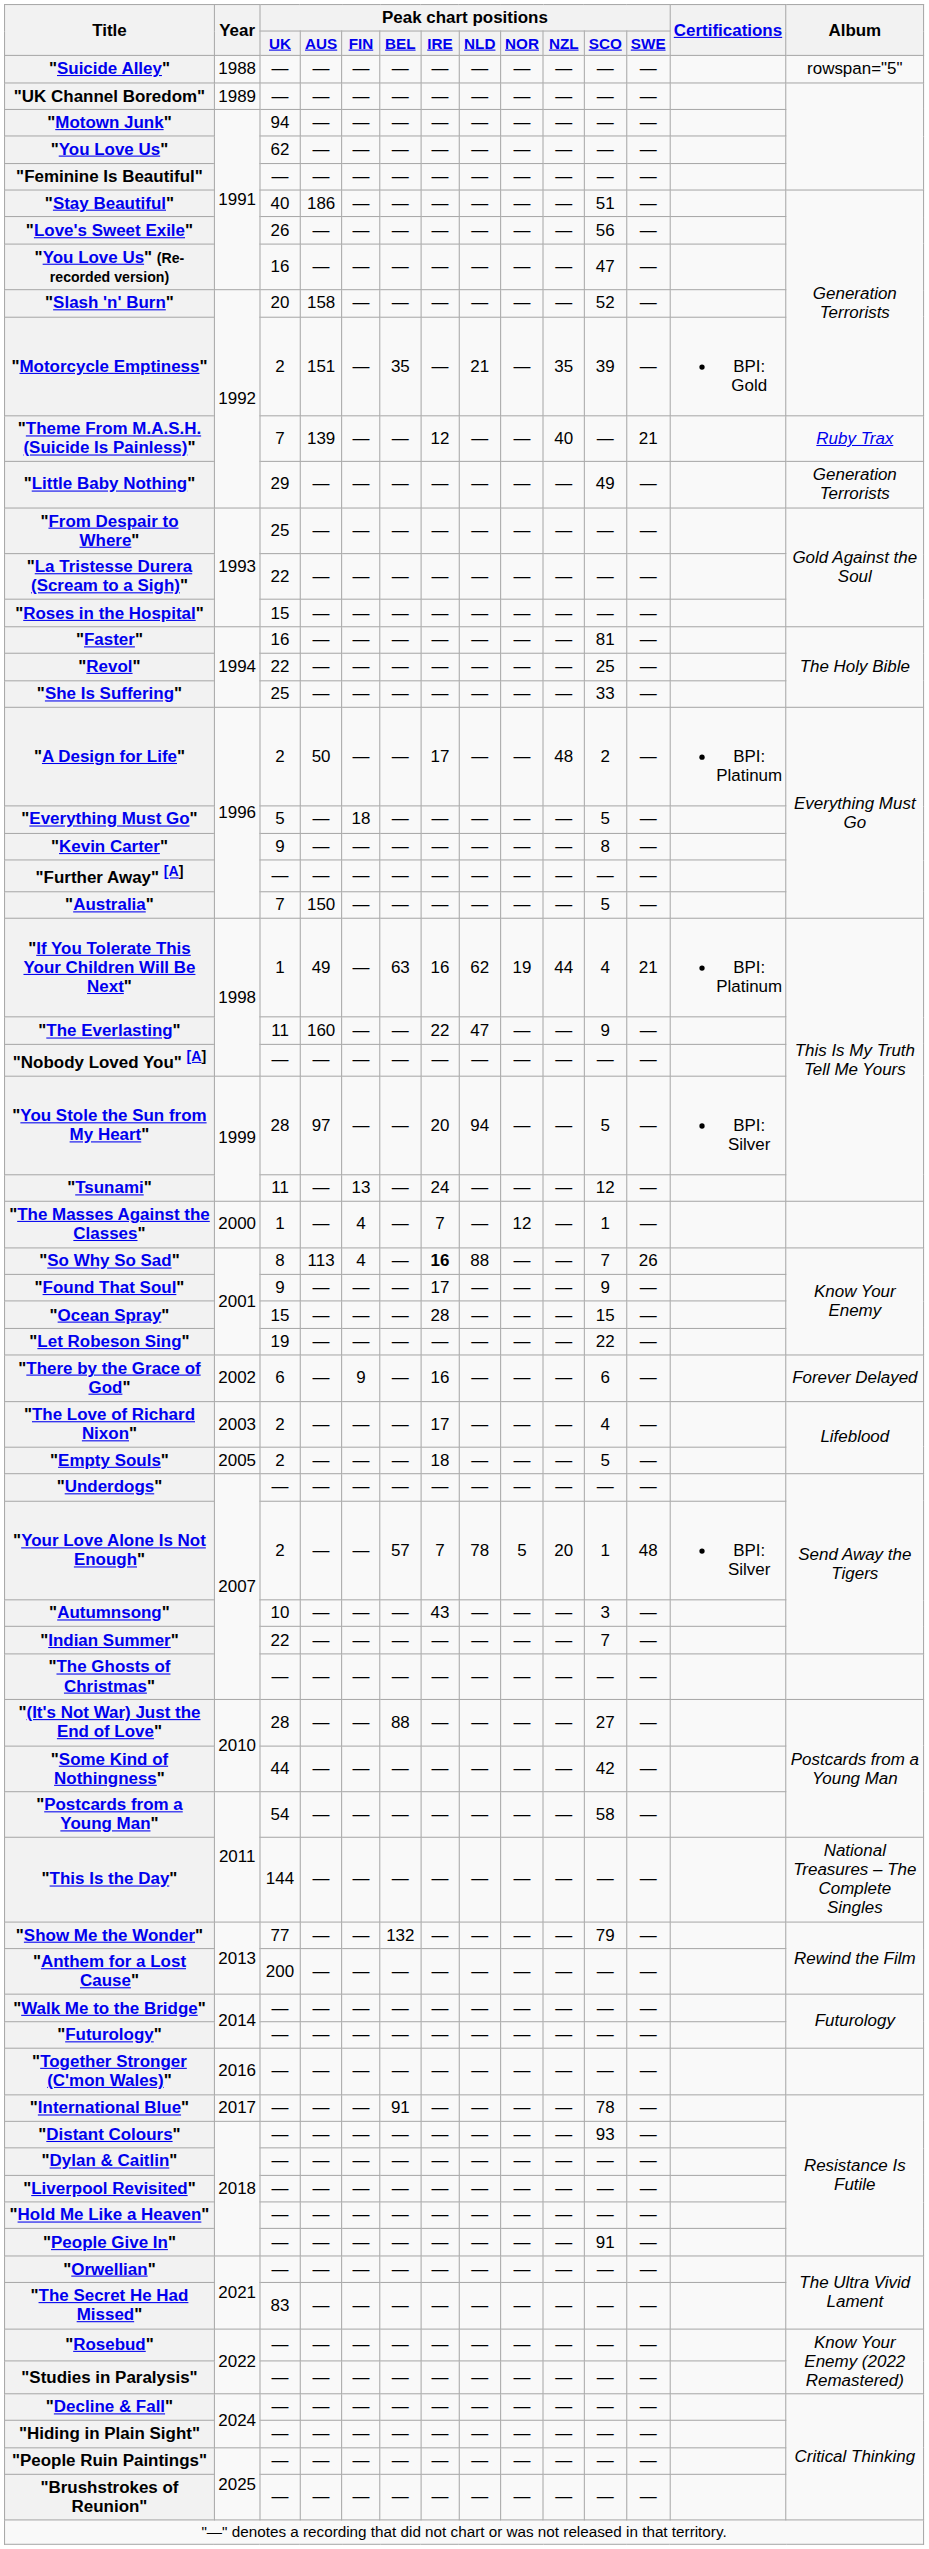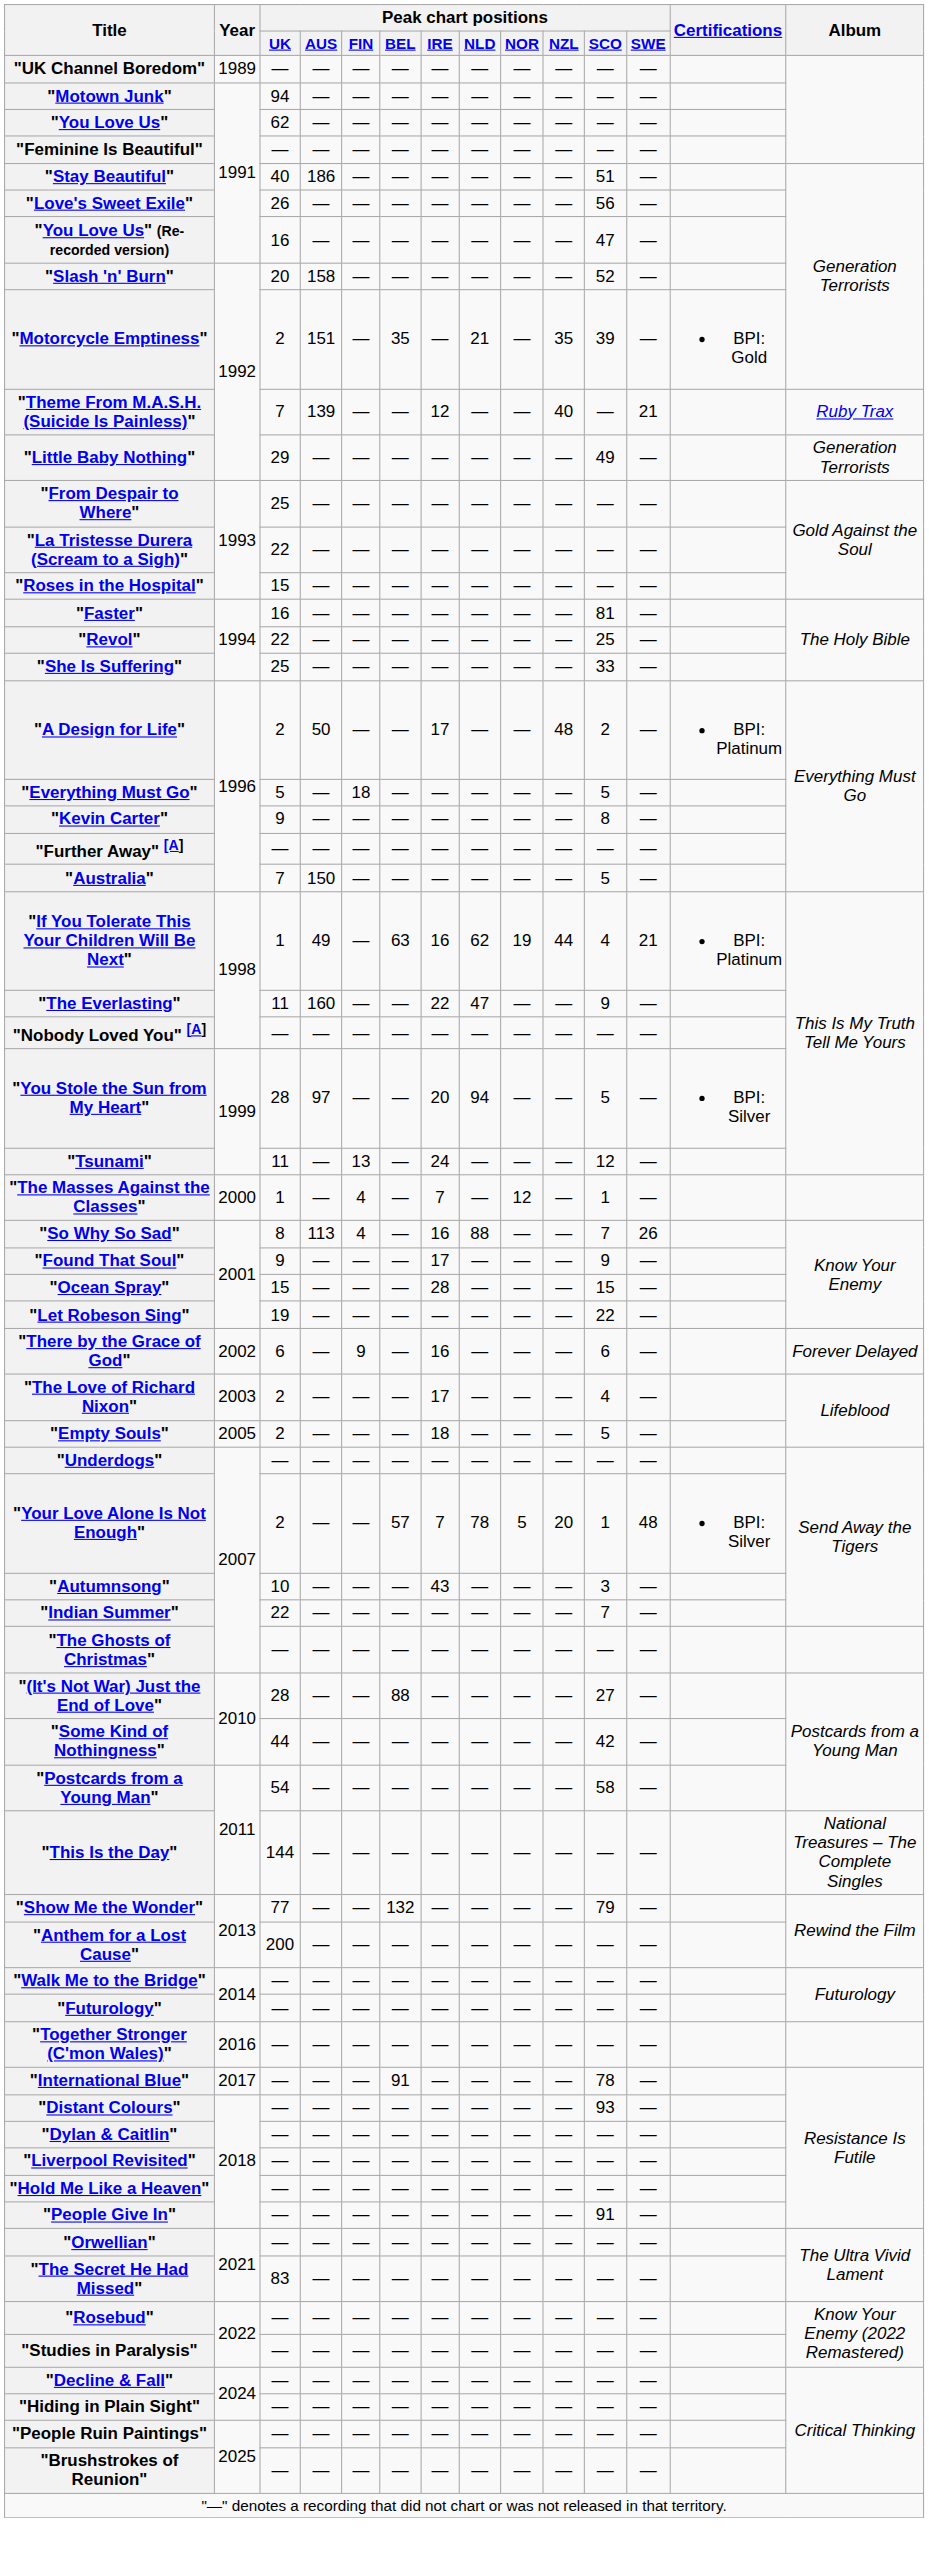- row: (109, 68)
(440, 1260) bold -> (440, 1234) normal
